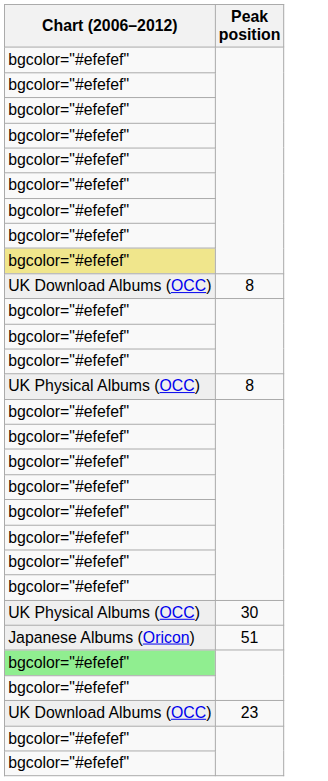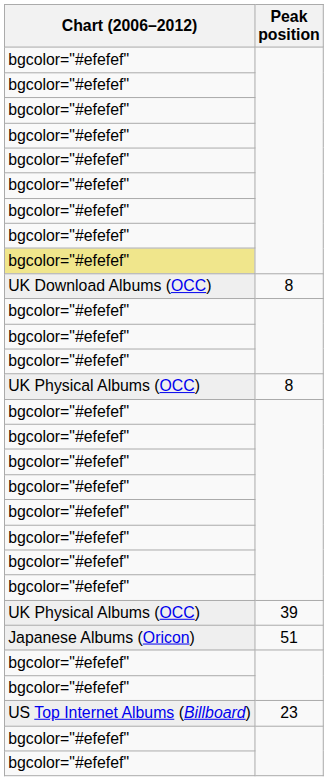(250, 612) 30 -> (289, 612) 39
(69, 662) lightgreen background -> (69, 662) no background
(110, 713) UK Download Albums (OCC) -> (130, 713) US Top Internet Albums (Billboard)
